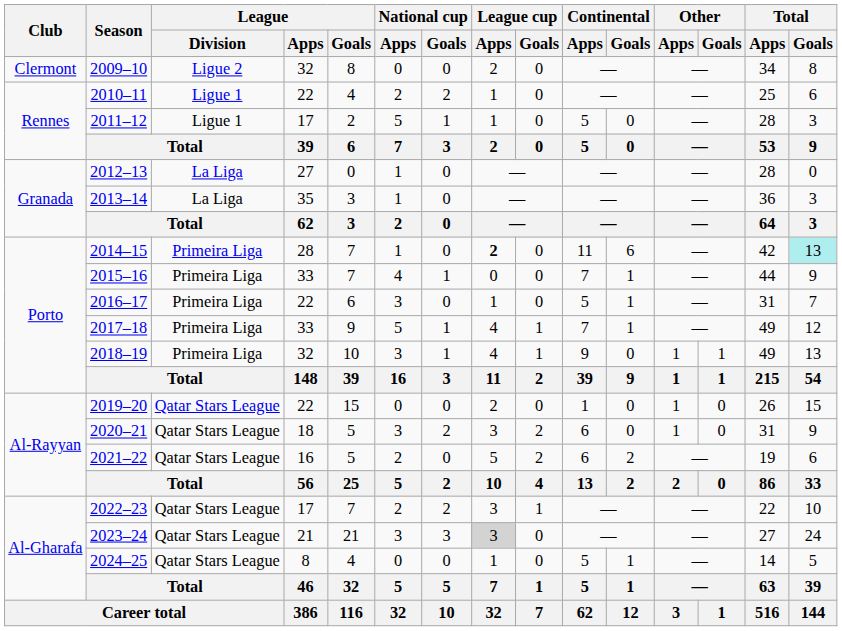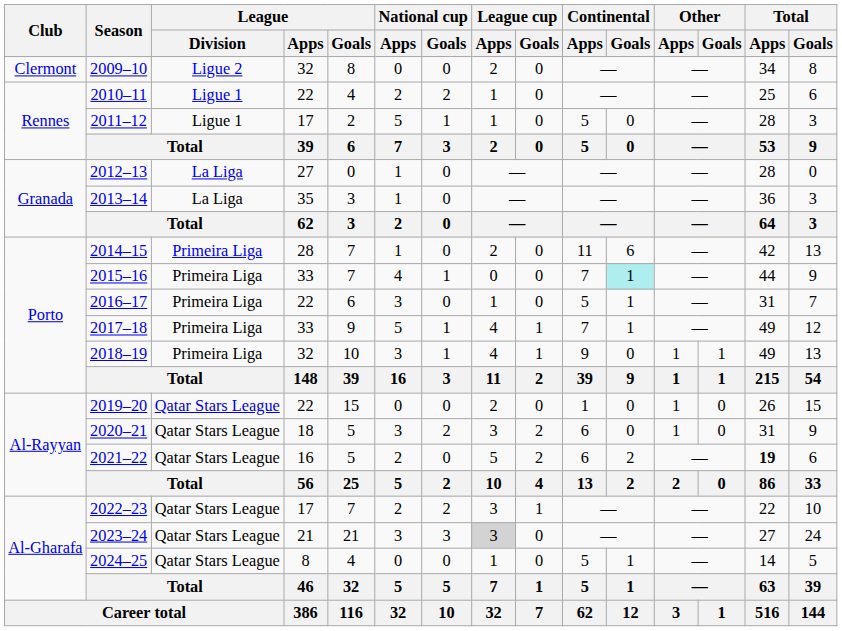(494, 250) bold -> (494, 250) normal
(813, 250) paleturquoise background -> (813, 250) no background
(630, 276) no background -> (630, 276) paleturquoise background
(767, 457) normal -> (767, 457) bold
